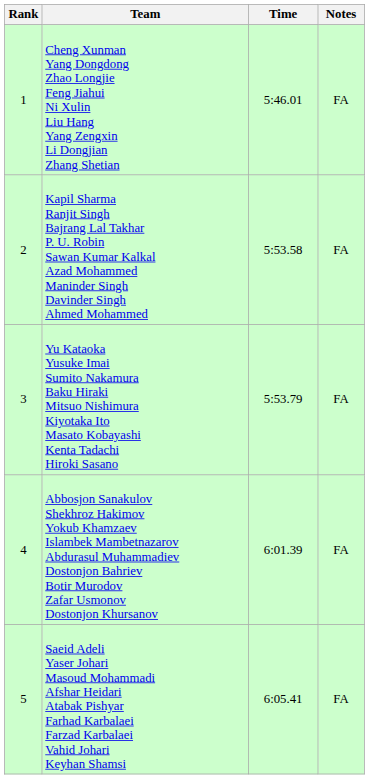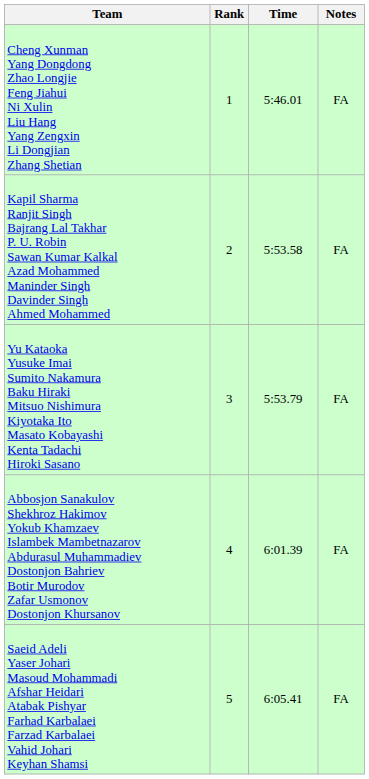columns swapped: (23, 14) <-> (145, 14)
